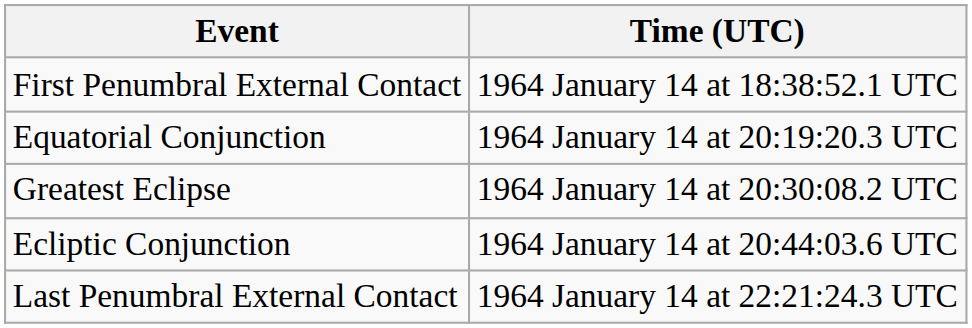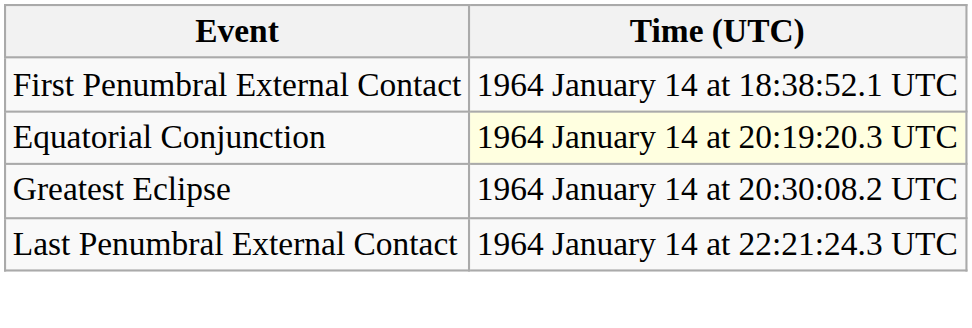(717, 137) no background -> (717, 137) lightyellow background
- row: (152, 243)
